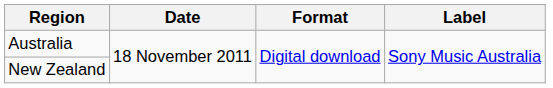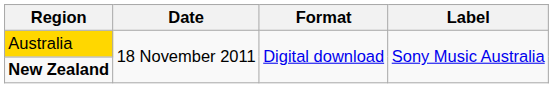(40, 43) no background -> (40, 43) gold background
(57, 69) normal -> (59, 69) bold
